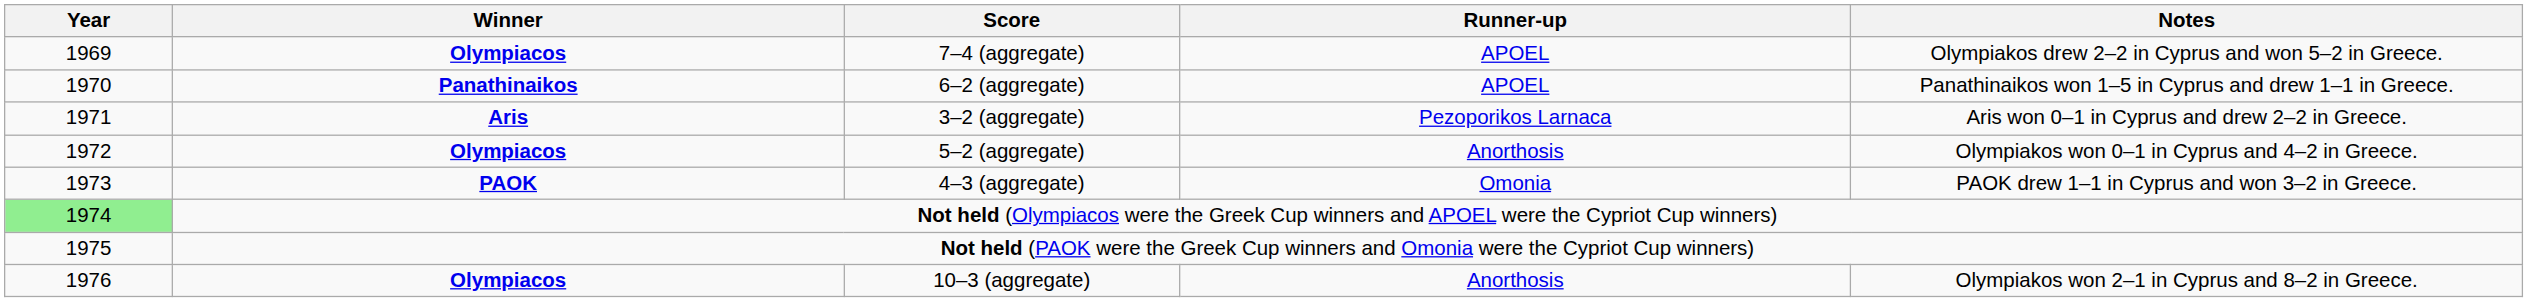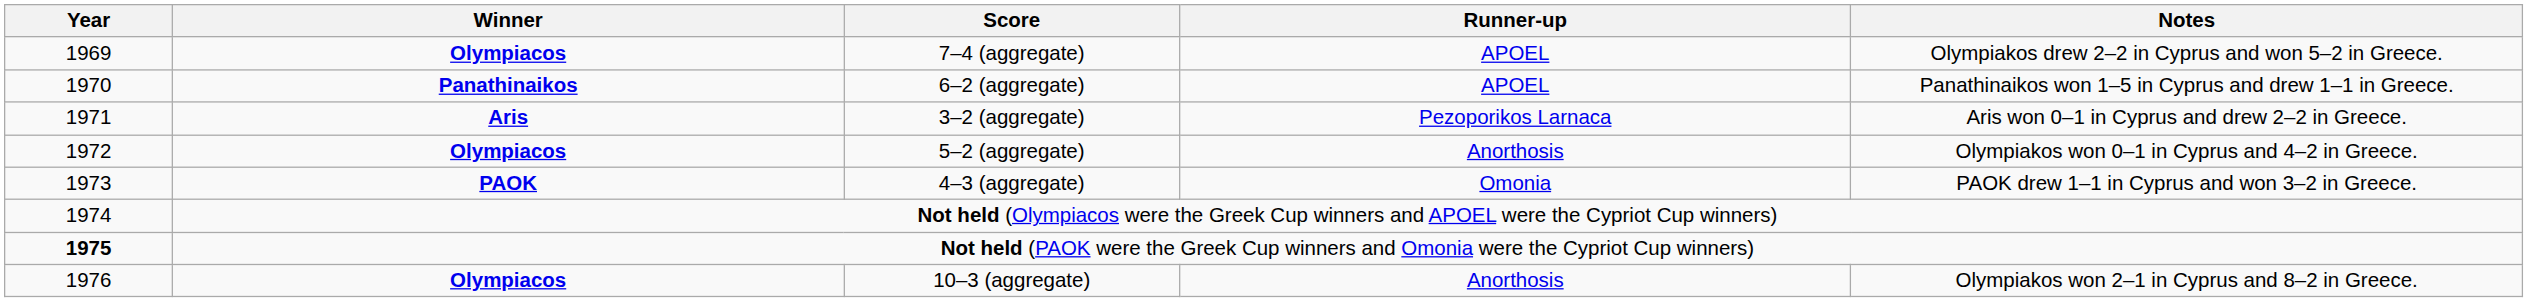(89, 215) lightgreen background -> (89, 215) no background
(89, 248) normal -> (89, 248) bold
